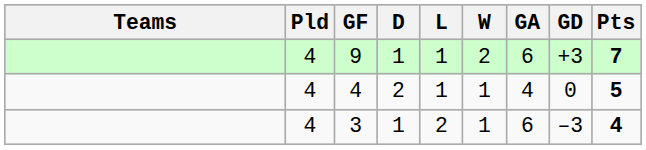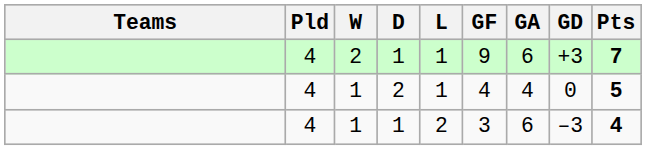columns swapped: (484, 22) <-> (356, 22)
